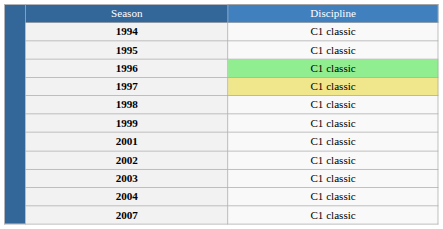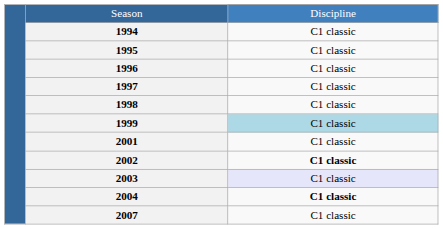(333, 68) lightgreen background -> (333, 68) no background
(333, 87) khaki background -> (333, 87) no background
(333, 123) no background -> (333, 123) lightblue background
(333, 160) normal -> (333, 160) bold
(333, 178) no background -> (333, 178) lavender background
(333, 196) normal -> (333, 196) bold
